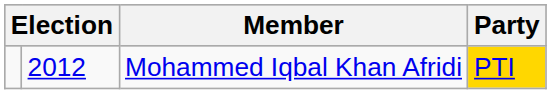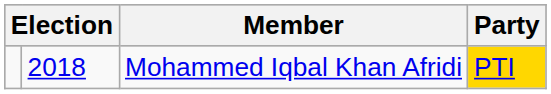(57, 66) 2012 -> (57, 66) 2018
